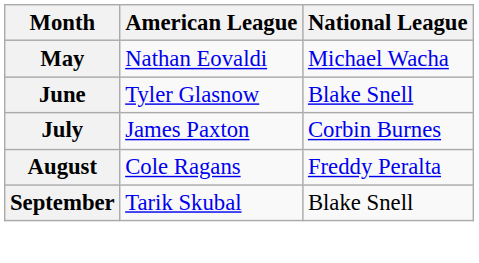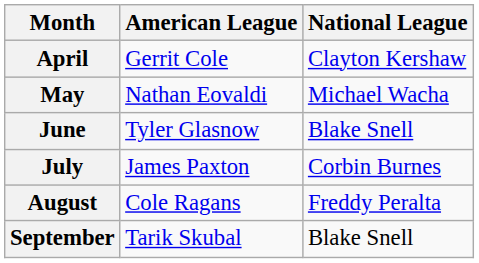+ row: (62, 58)
